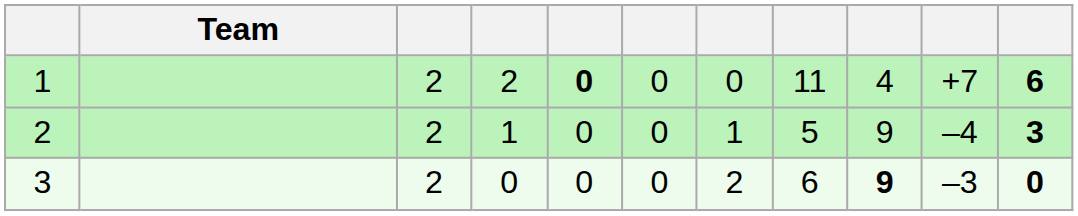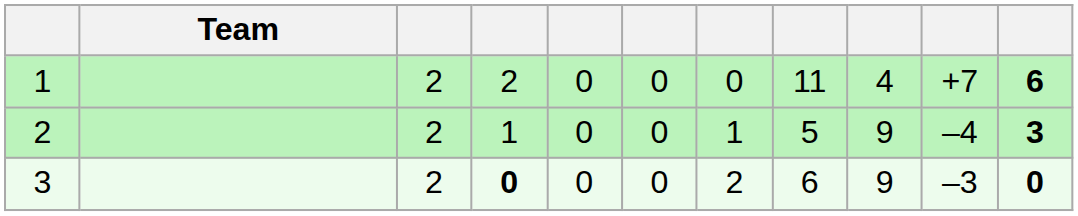(584, 81) bold -> (584, 81) normal
(509, 183) normal -> (509, 183) bold
(885, 183) bold -> (885, 183) normal
